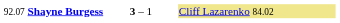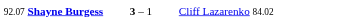(226, 11) khaki background -> (226, 11) no background
